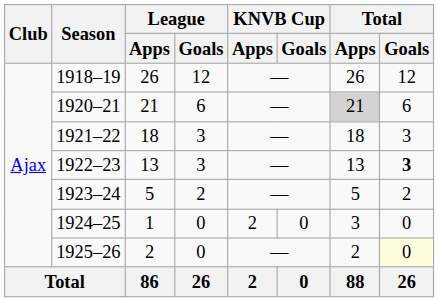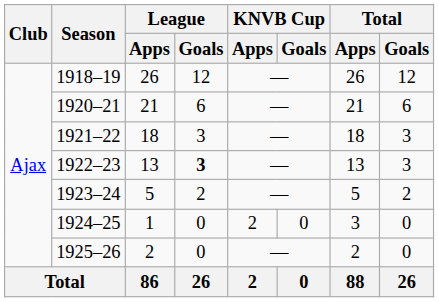(355, 106) lightgrey background -> (355, 106) no background
(201, 164) normal -> (201, 164) bold
(407, 164) bold -> (407, 164) normal
(407, 252) lightyellow background -> (407, 252) no background
